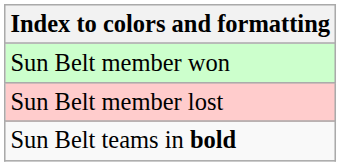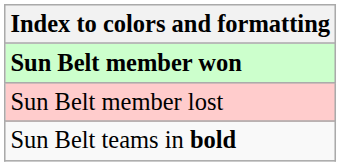(120, 62) normal -> (126, 62) bold
